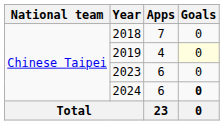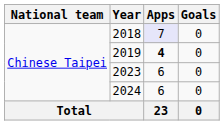(161, 33) no background -> (161, 33) lavender background
(161, 53) normal -> (161, 53) bold
(199, 53) lightyellow background -> (199, 53) no background
(199, 91) bold -> (199, 91) normal
